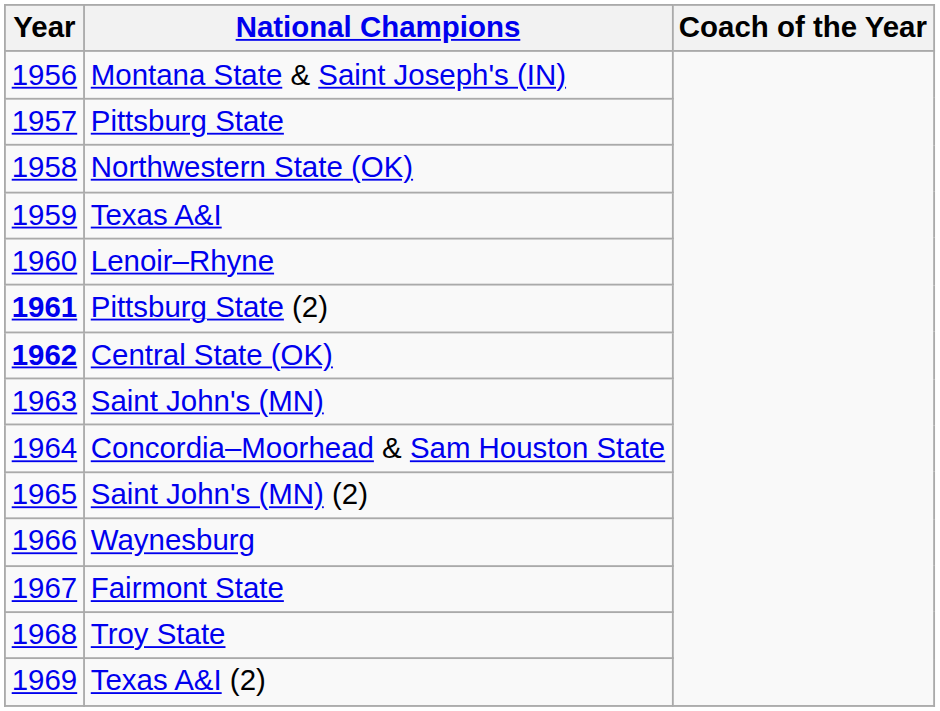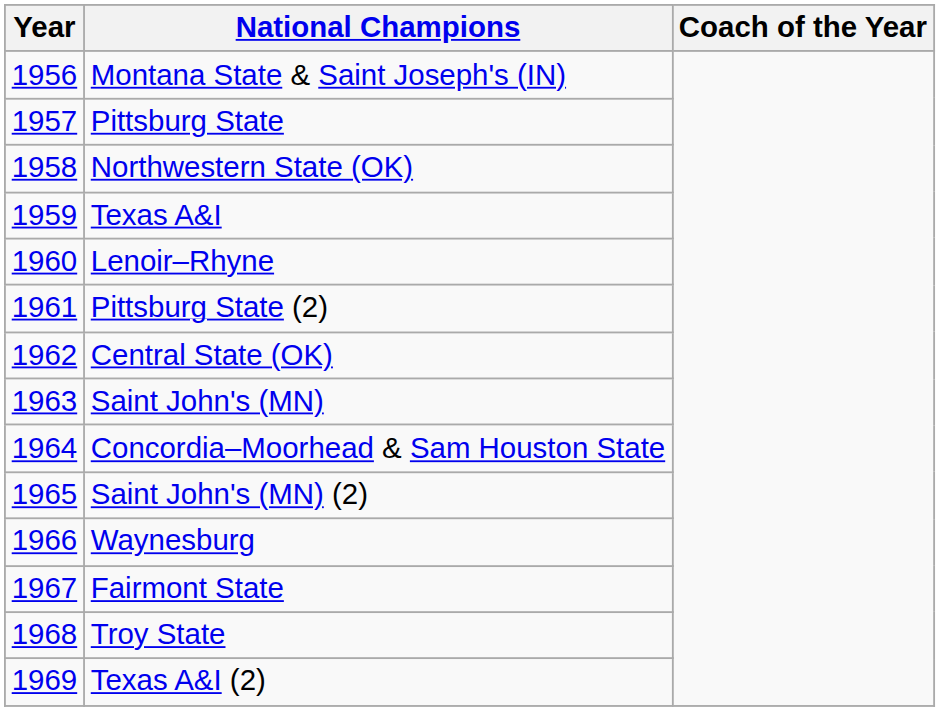(44, 307) bold -> (44, 307) normal
(44, 354) bold -> (44, 354) normal
